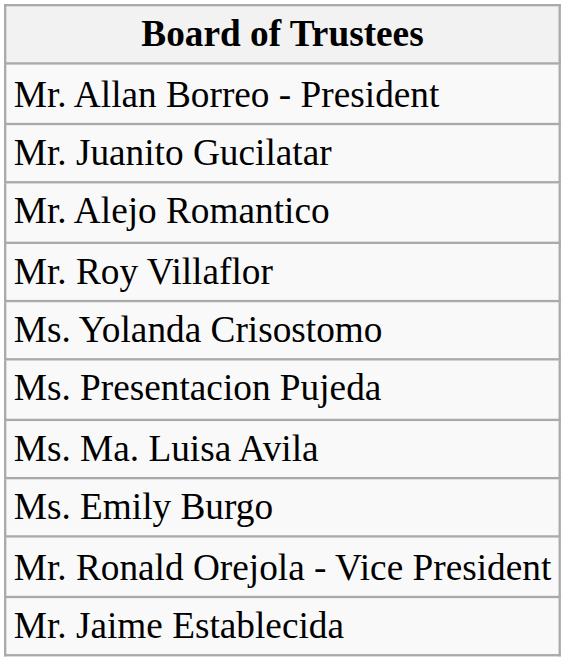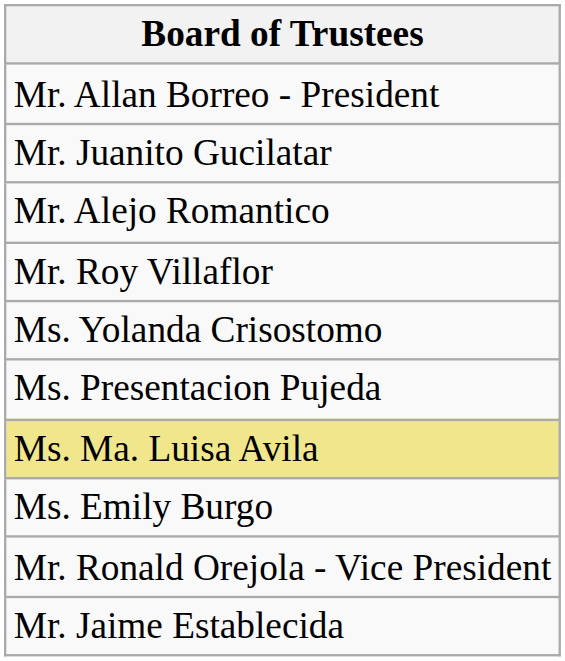(166, 447) no background -> (166, 447) khaki background
